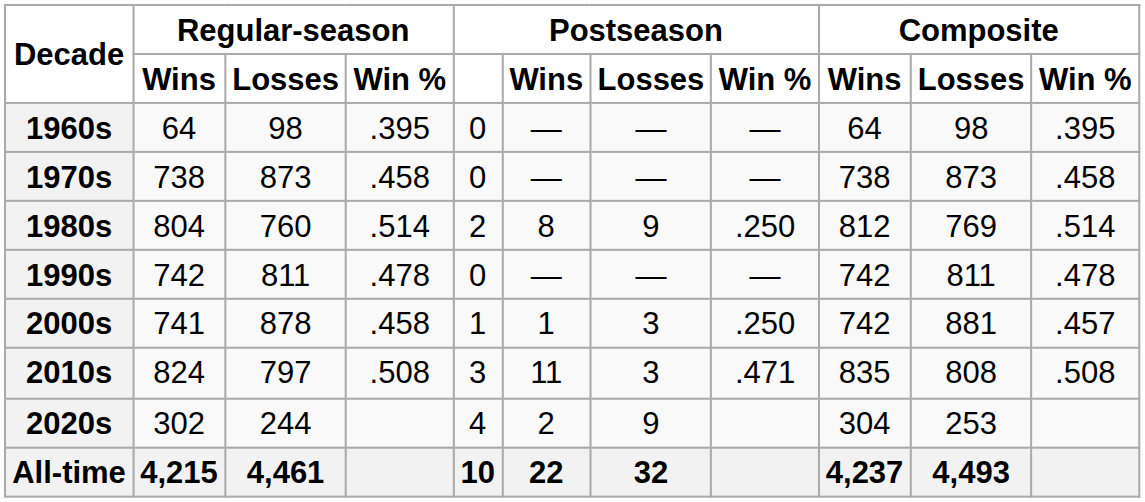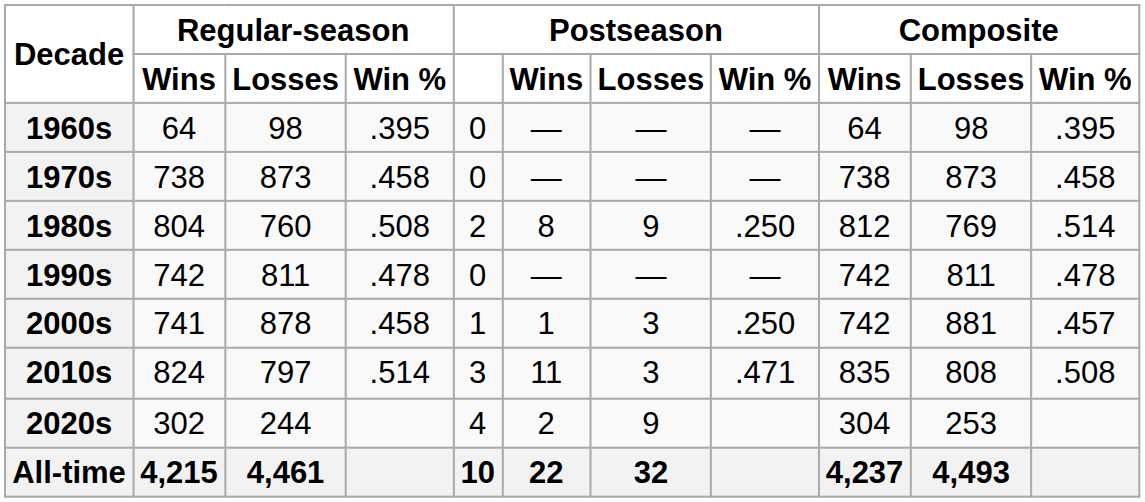(400, 226) .514 -> (400, 226) .508
(400, 373) .508 -> (400, 373) .514
